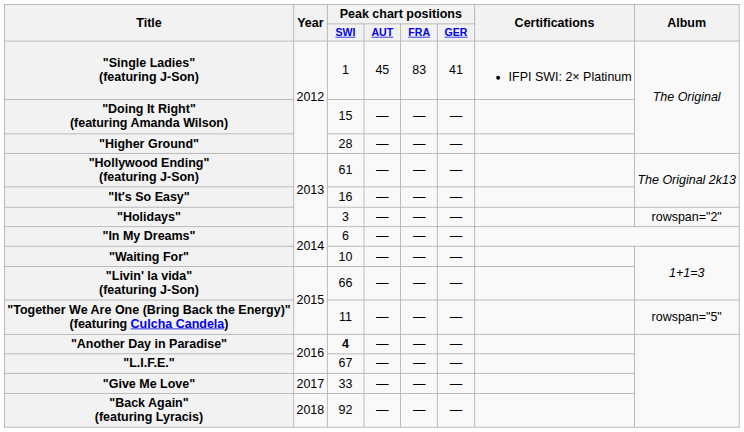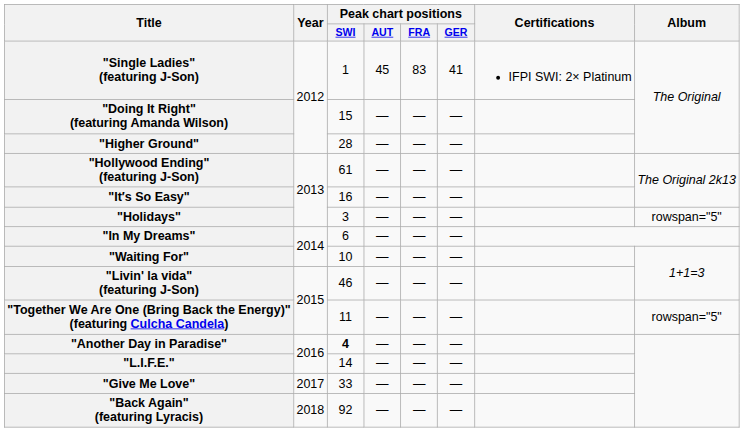(687, 216) rowspan="2" -> (687, 216) rowspan="5"
(346, 283) 66 -> (346, 283) 46
(346, 363) 67 -> (346, 363) 14
